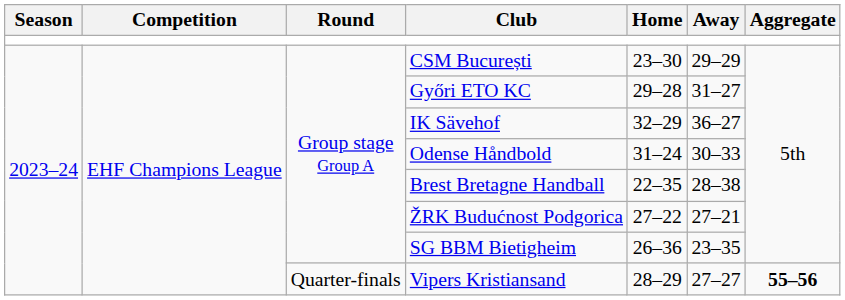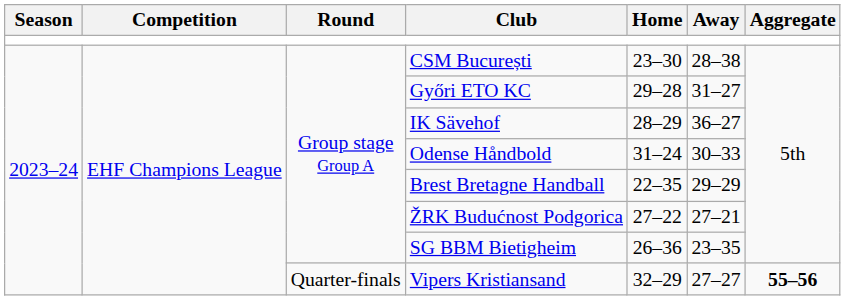(716, 60) 29–29 -> (716, 60) 28–38
(657, 122) 32–29 -> (657, 122) 28–29
(716, 185) 28–38 -> (716, 185) 29–29
(657, 278) 28–29 -> (657, 278) 32–29
